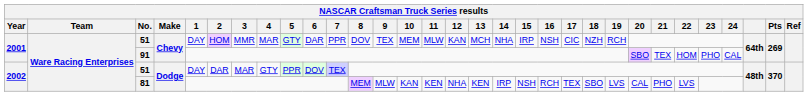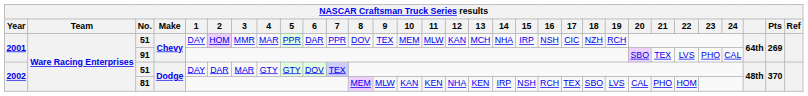(292, 40) GTY -> (292, 40) PPR
(687, 55) HOM -> (687, 55) LVS
(292, 69) PPR -> (292, 69) GTY
(687, 84) LVS -> (687, 84) HOM
